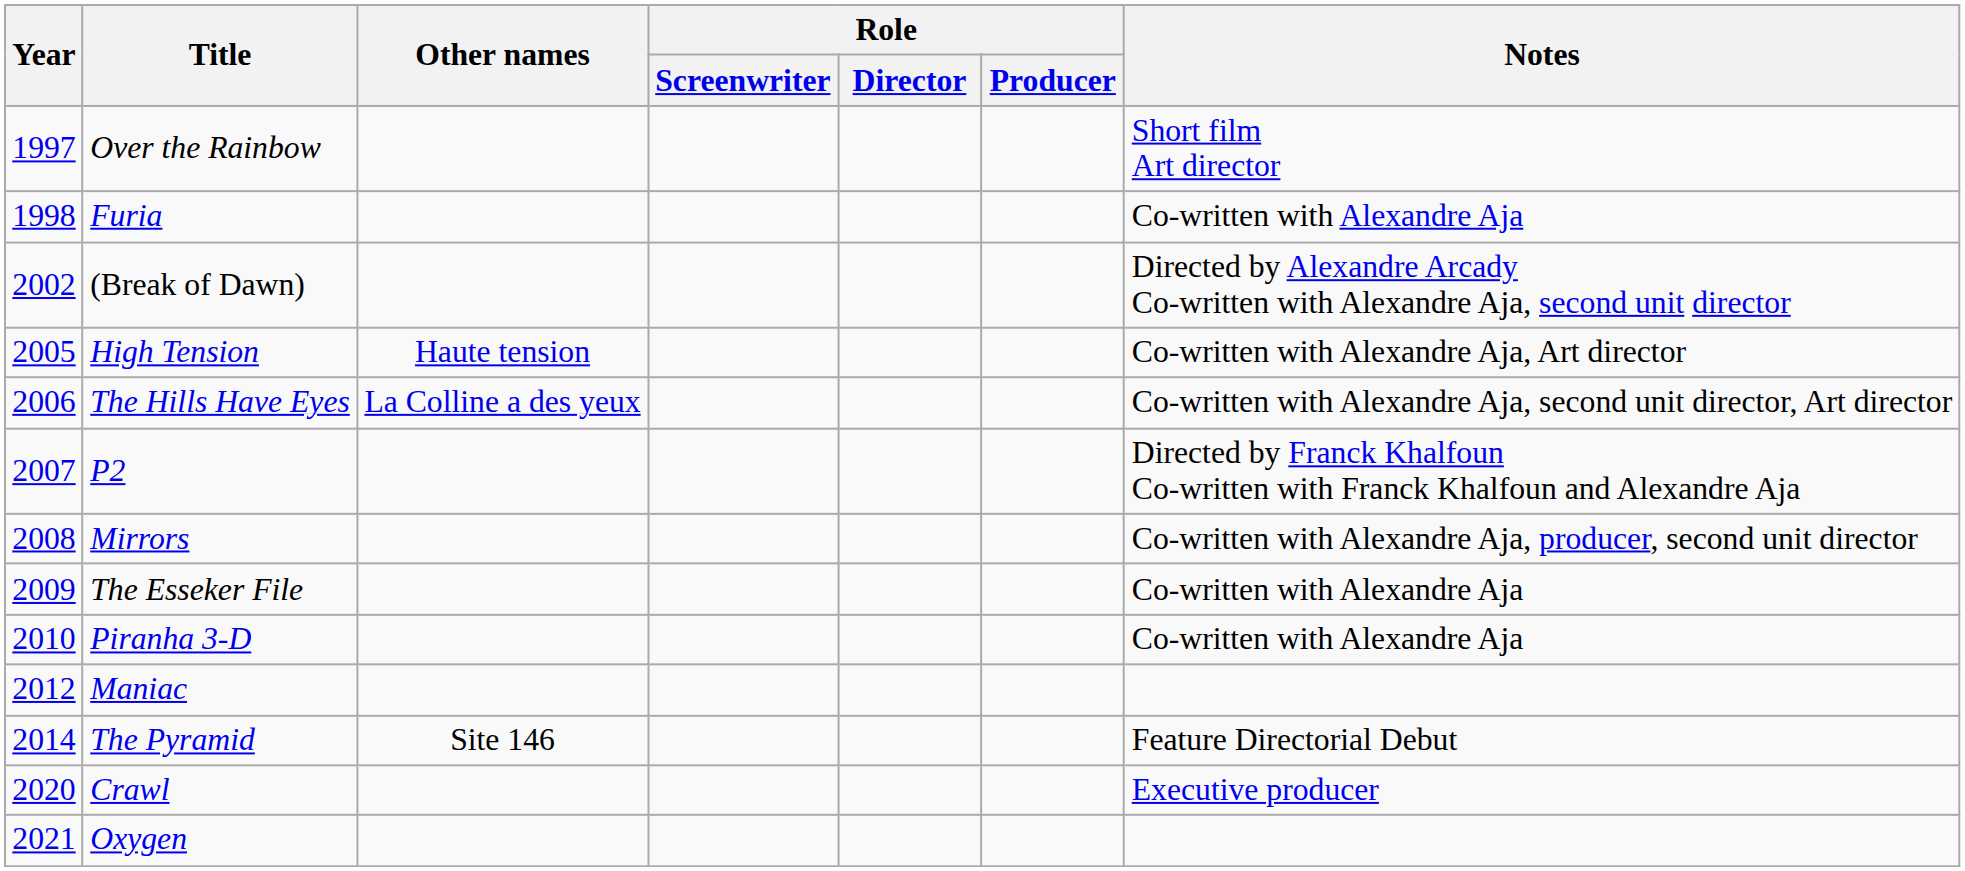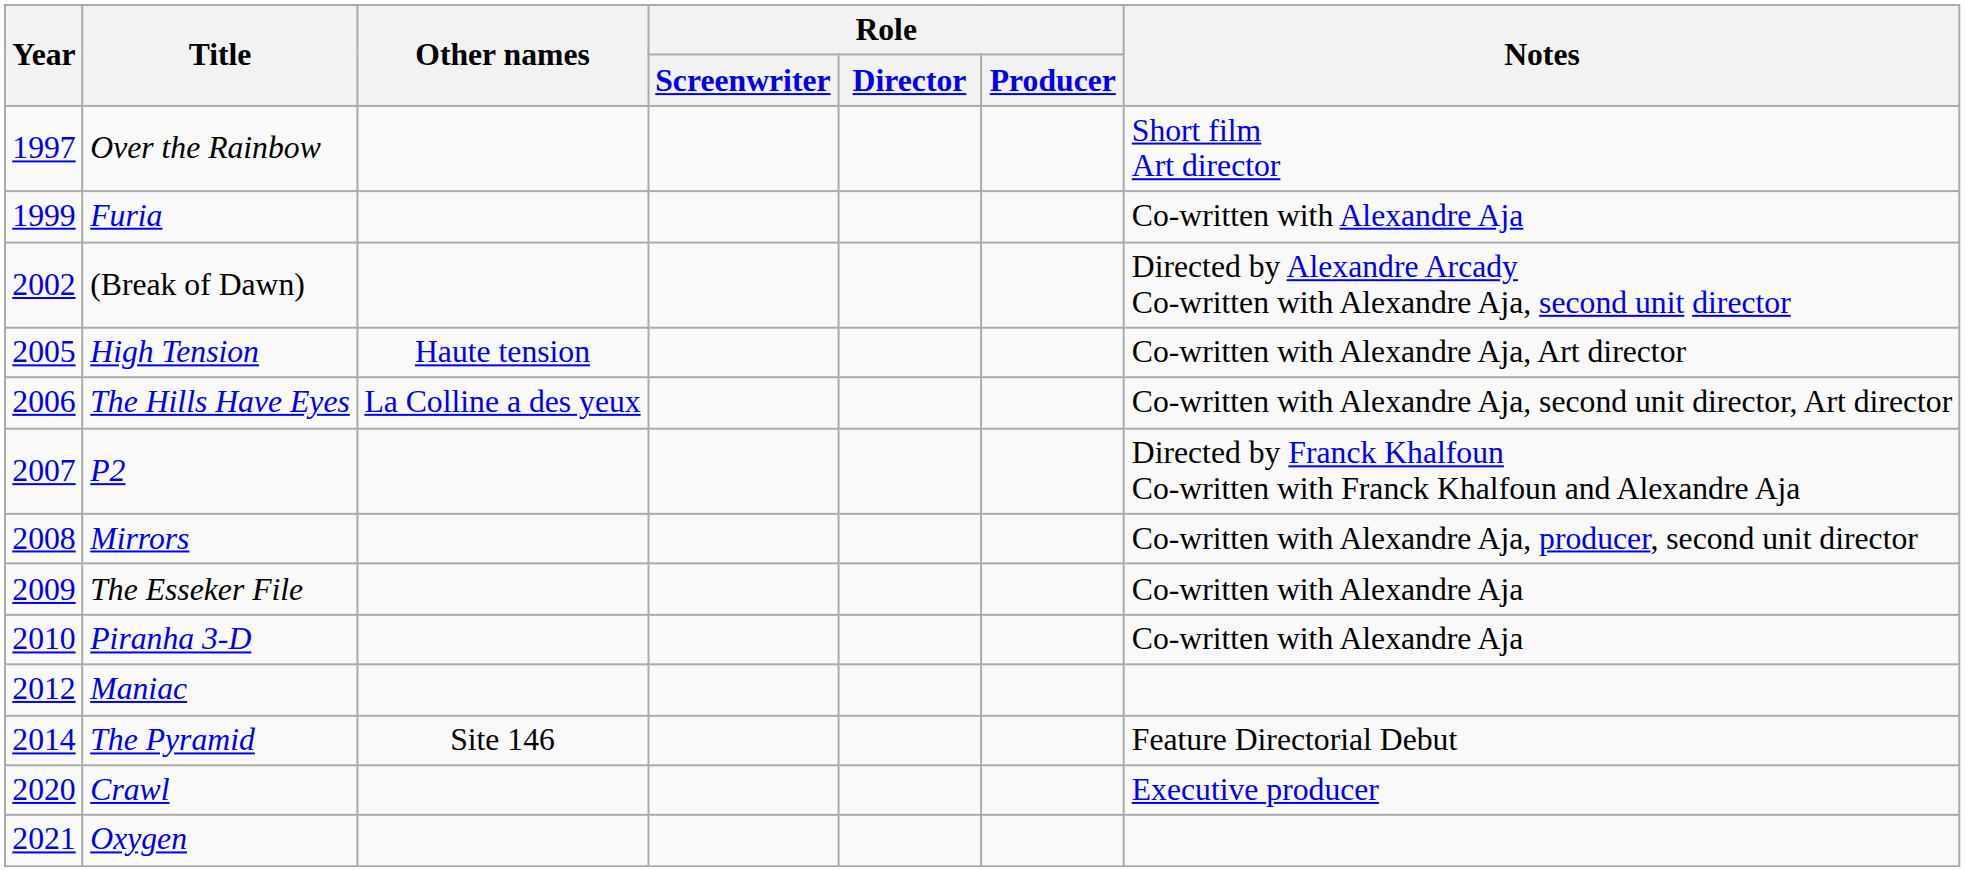(44, 215) 1998 -> (44, 215) 1999
